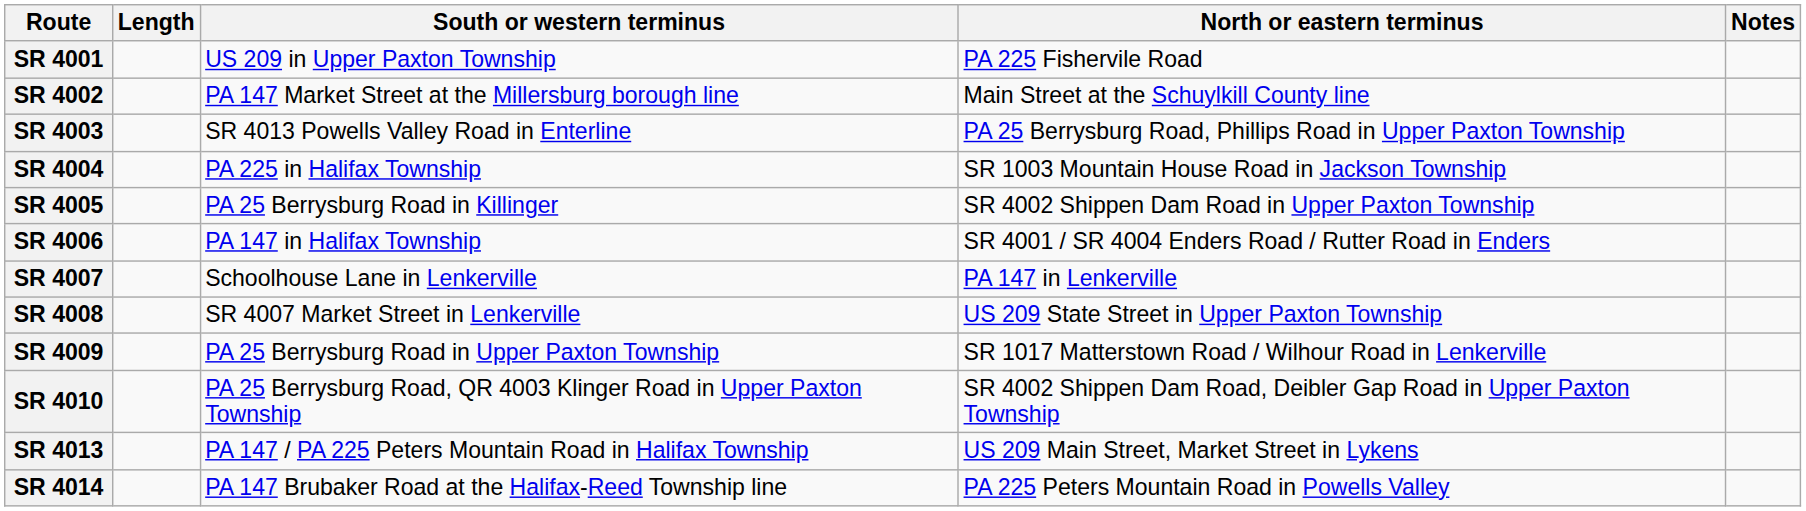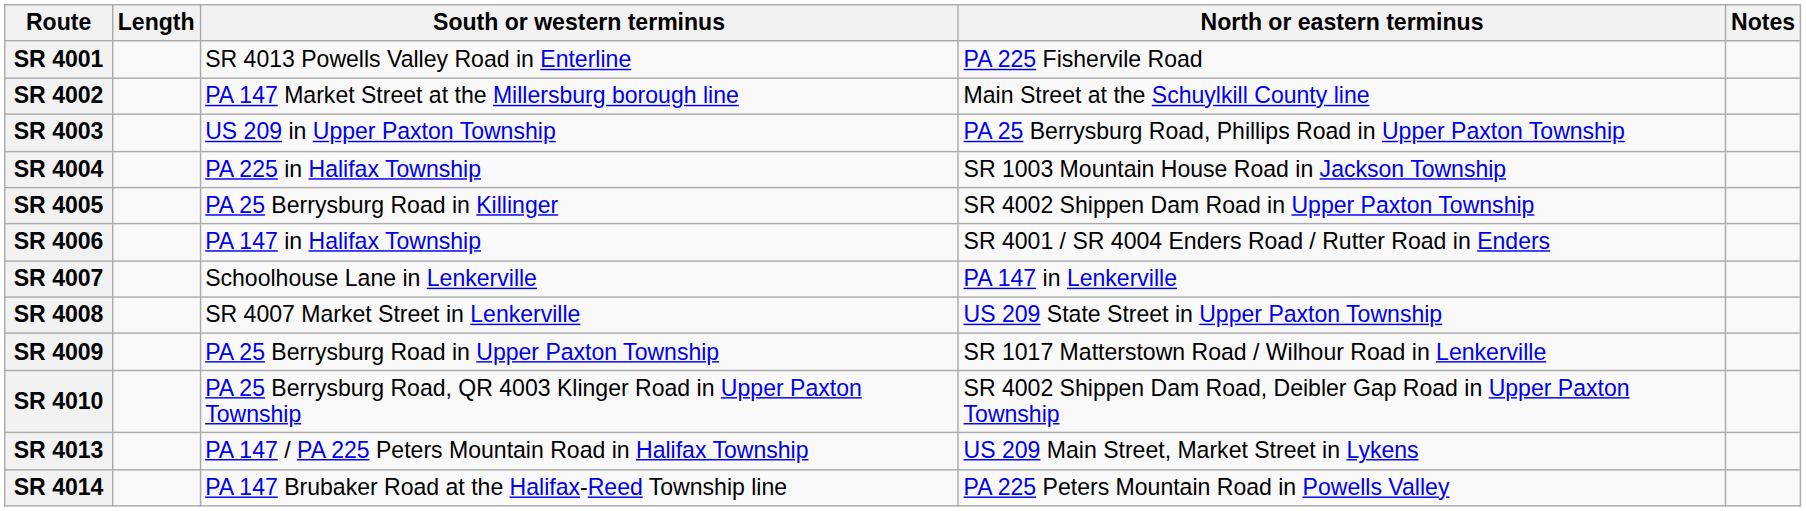(380, 59) US 209 in Upper Paxton Township -> (418, 59) SR 4013 Powells Valley Road in Enterline
(418, 132) SR 4013 Powells Valley Road in Enterline -> (380, 132) US 209 in Upper Paxton Township
